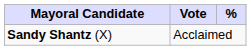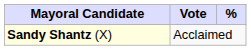(60, 34) no background -> (60, 34) lightyellow background
